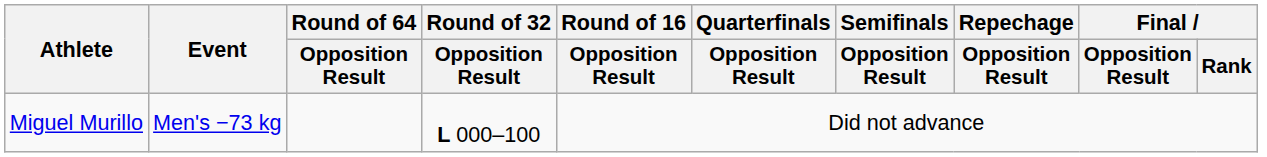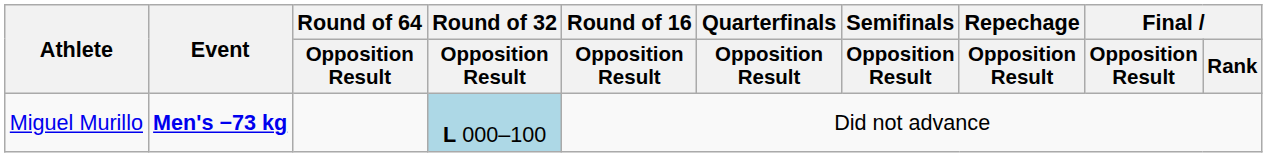(217, 123) normal -> (220, 123) bold
(489, 135) no background -> (495, 135) lightblue background
